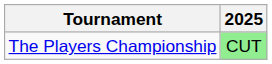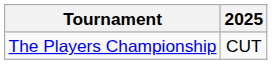(244, 46) lightgreen background -> (244, 46) no background
